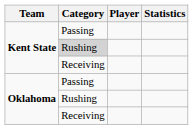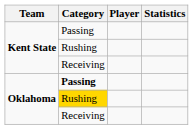(79, 47) lightgrey background -> (79, 47) no background
(78, 81) normal -> (78, 81) bold
(79, 98) no background -> (79, 98) gold background
